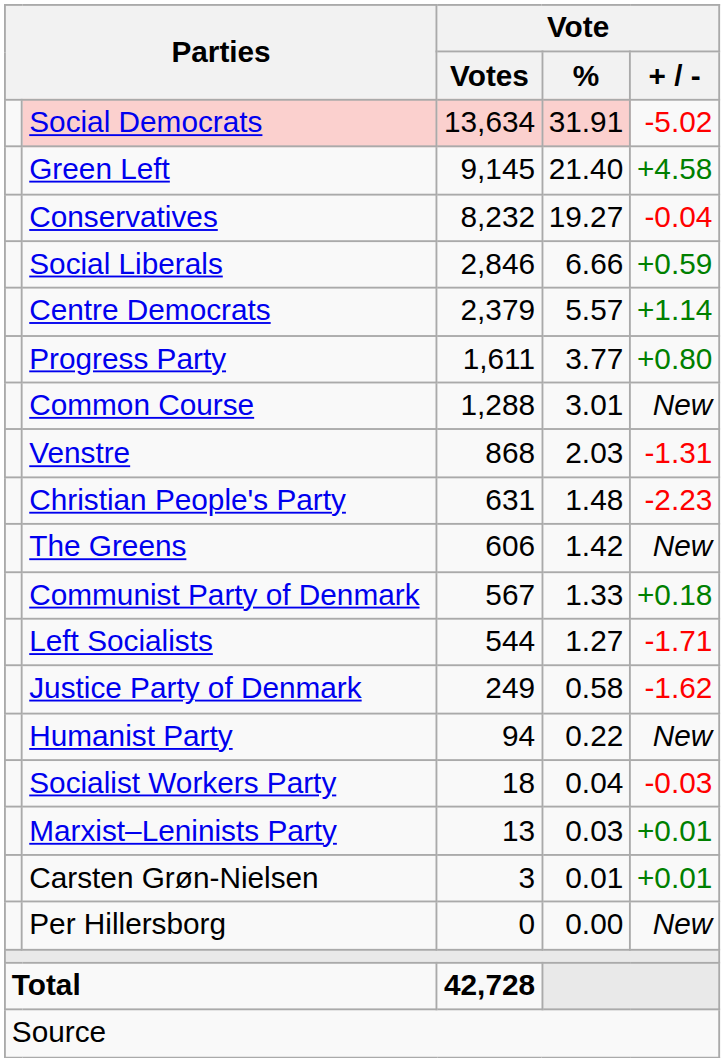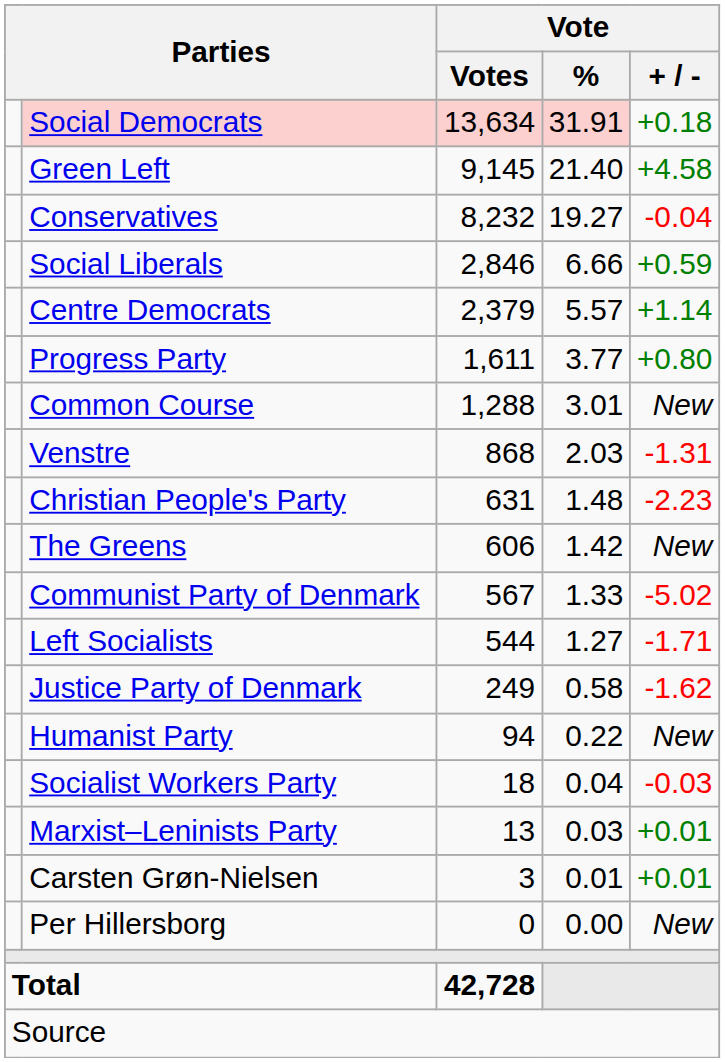(678, 122) -5.02 -> (675, 122) +0.18
(675, 594) +0.18 -> (678, 594) -5.02
